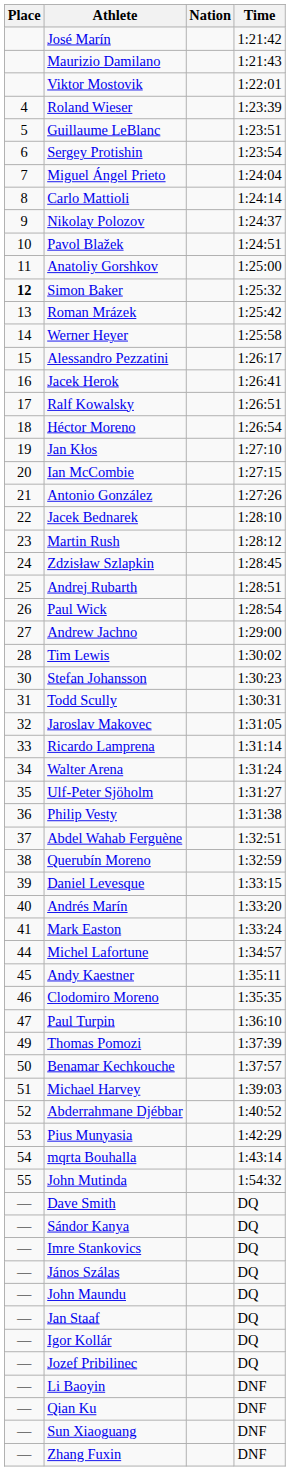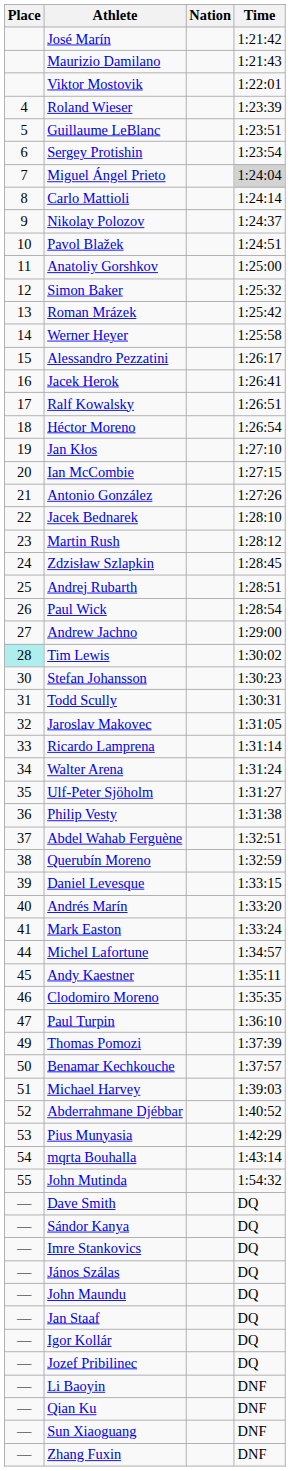(260, 175) no background -> (260, 175) lightgrey background
(24, 289) bold -> (24, 289) normal
(24, 655) no background -> (24, 655) paleturquoise background
